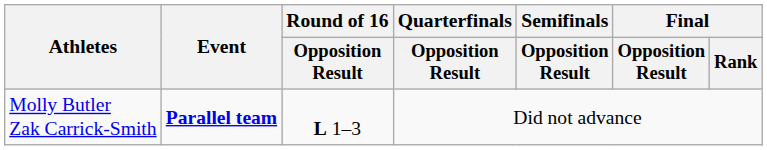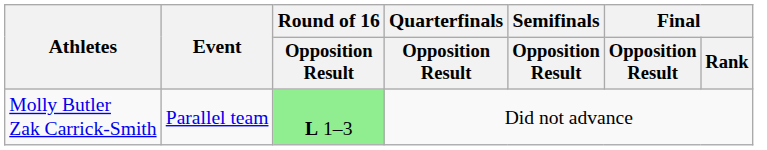(221, 117) bold -> (217, 117) normal
(337, 128) no background -> (329, 128) lightgreen background
